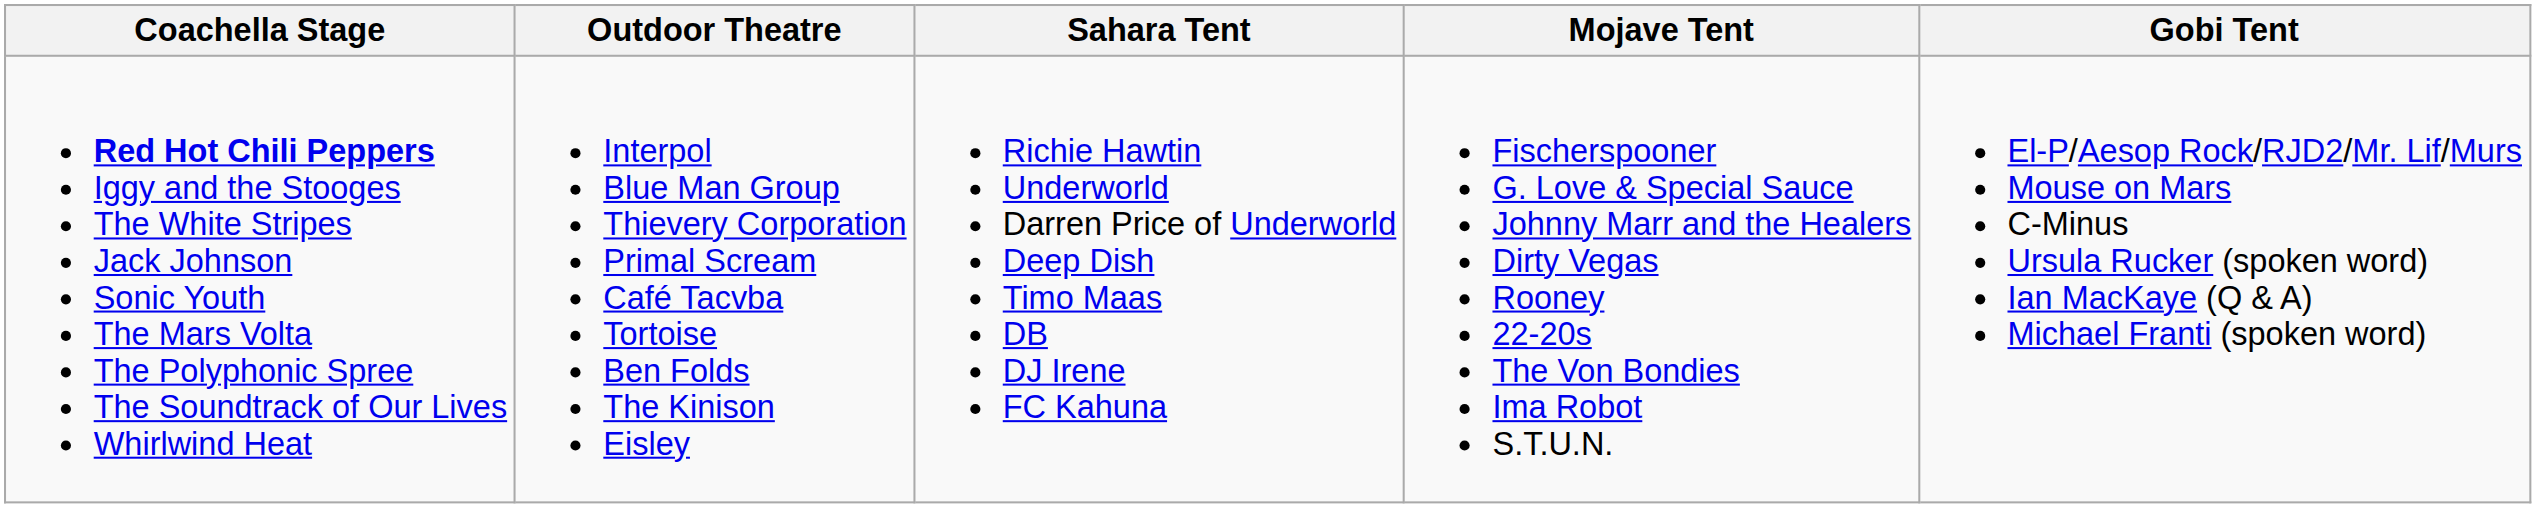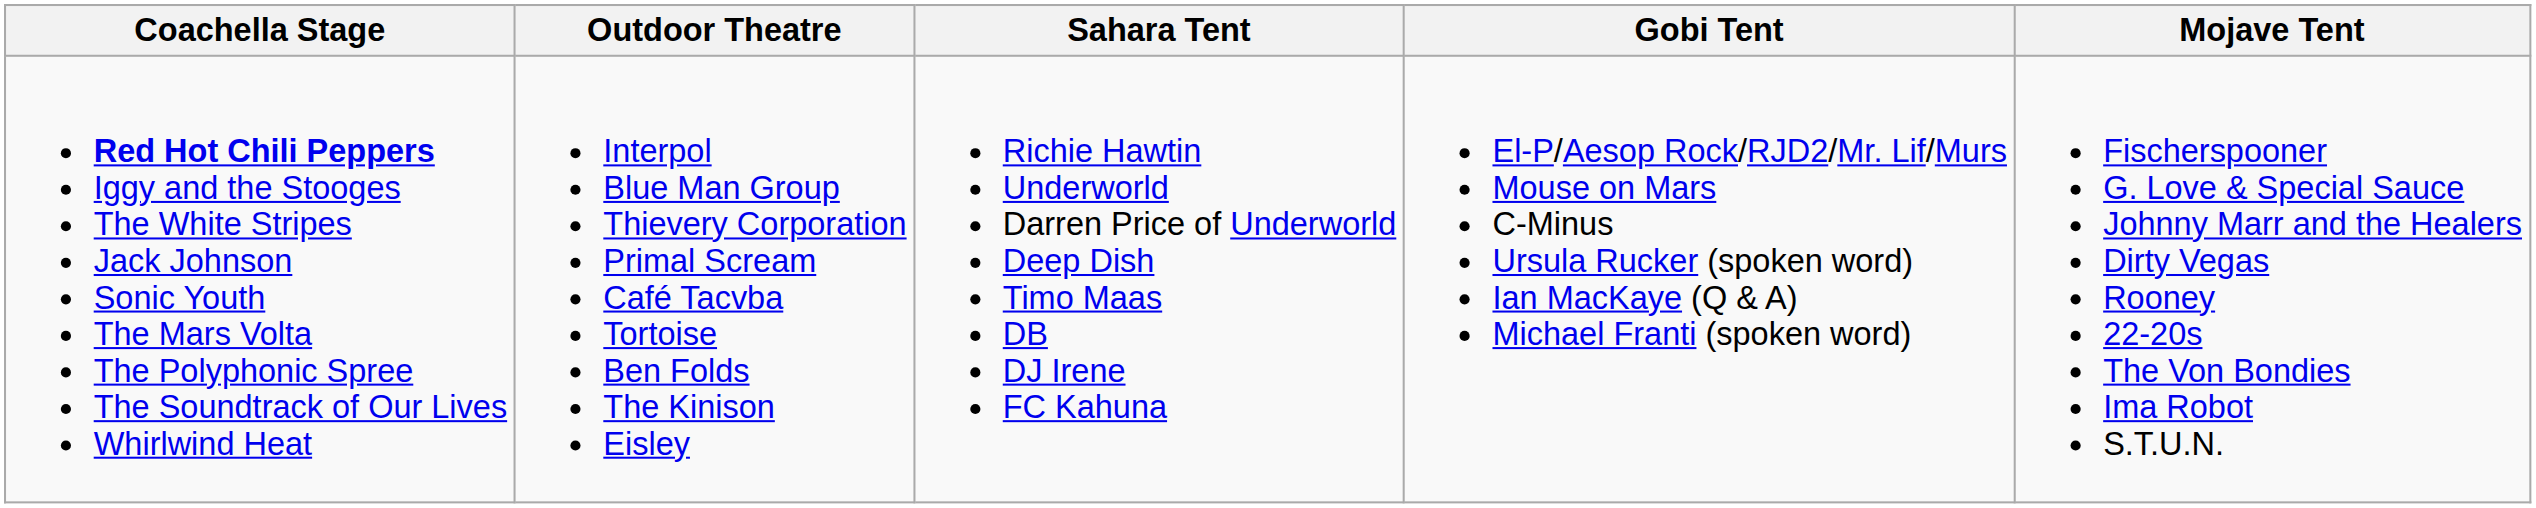columns swapped: (1661, 30) <-> (2224, 30)
